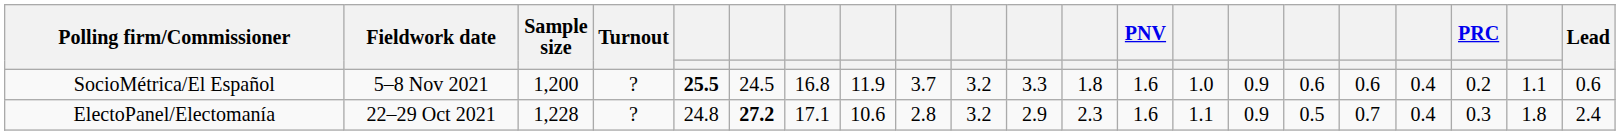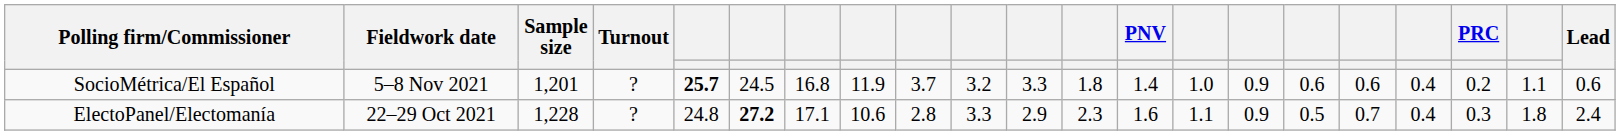(556, 84) 1,200 -> (556, 84) 1,201
(701, 84) 25.5 -> (701, 84) 25.7
(1145, 84) 1.6 -> (1145, 84) 1.4
(979, 115) 3.2 -> (979, 115) 3.3
